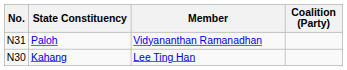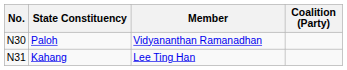(16, 40) N31 -> (16, 40) N30
(16, 57) N30 -> (16, 57) N31
